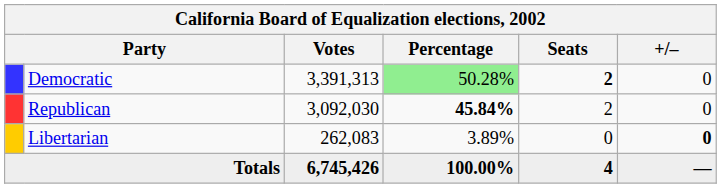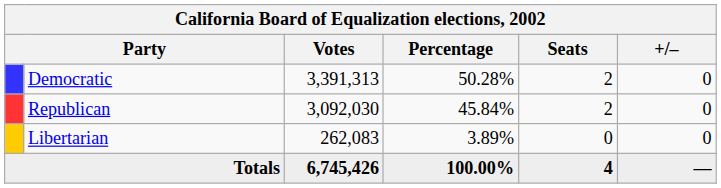(486, 79) lightgreen background -> (486, 79) no background
(608, 79) bold -> (608, 79) normal
(485, 109) bold -> (486, 109) normal
(707, 138) bold -> (707, 138) normal
